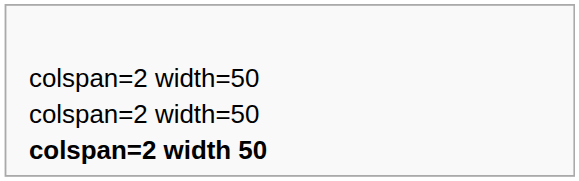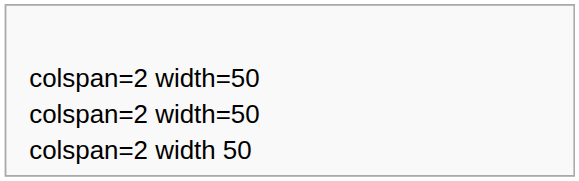(148, 150) bold -> (140, 150) normal
